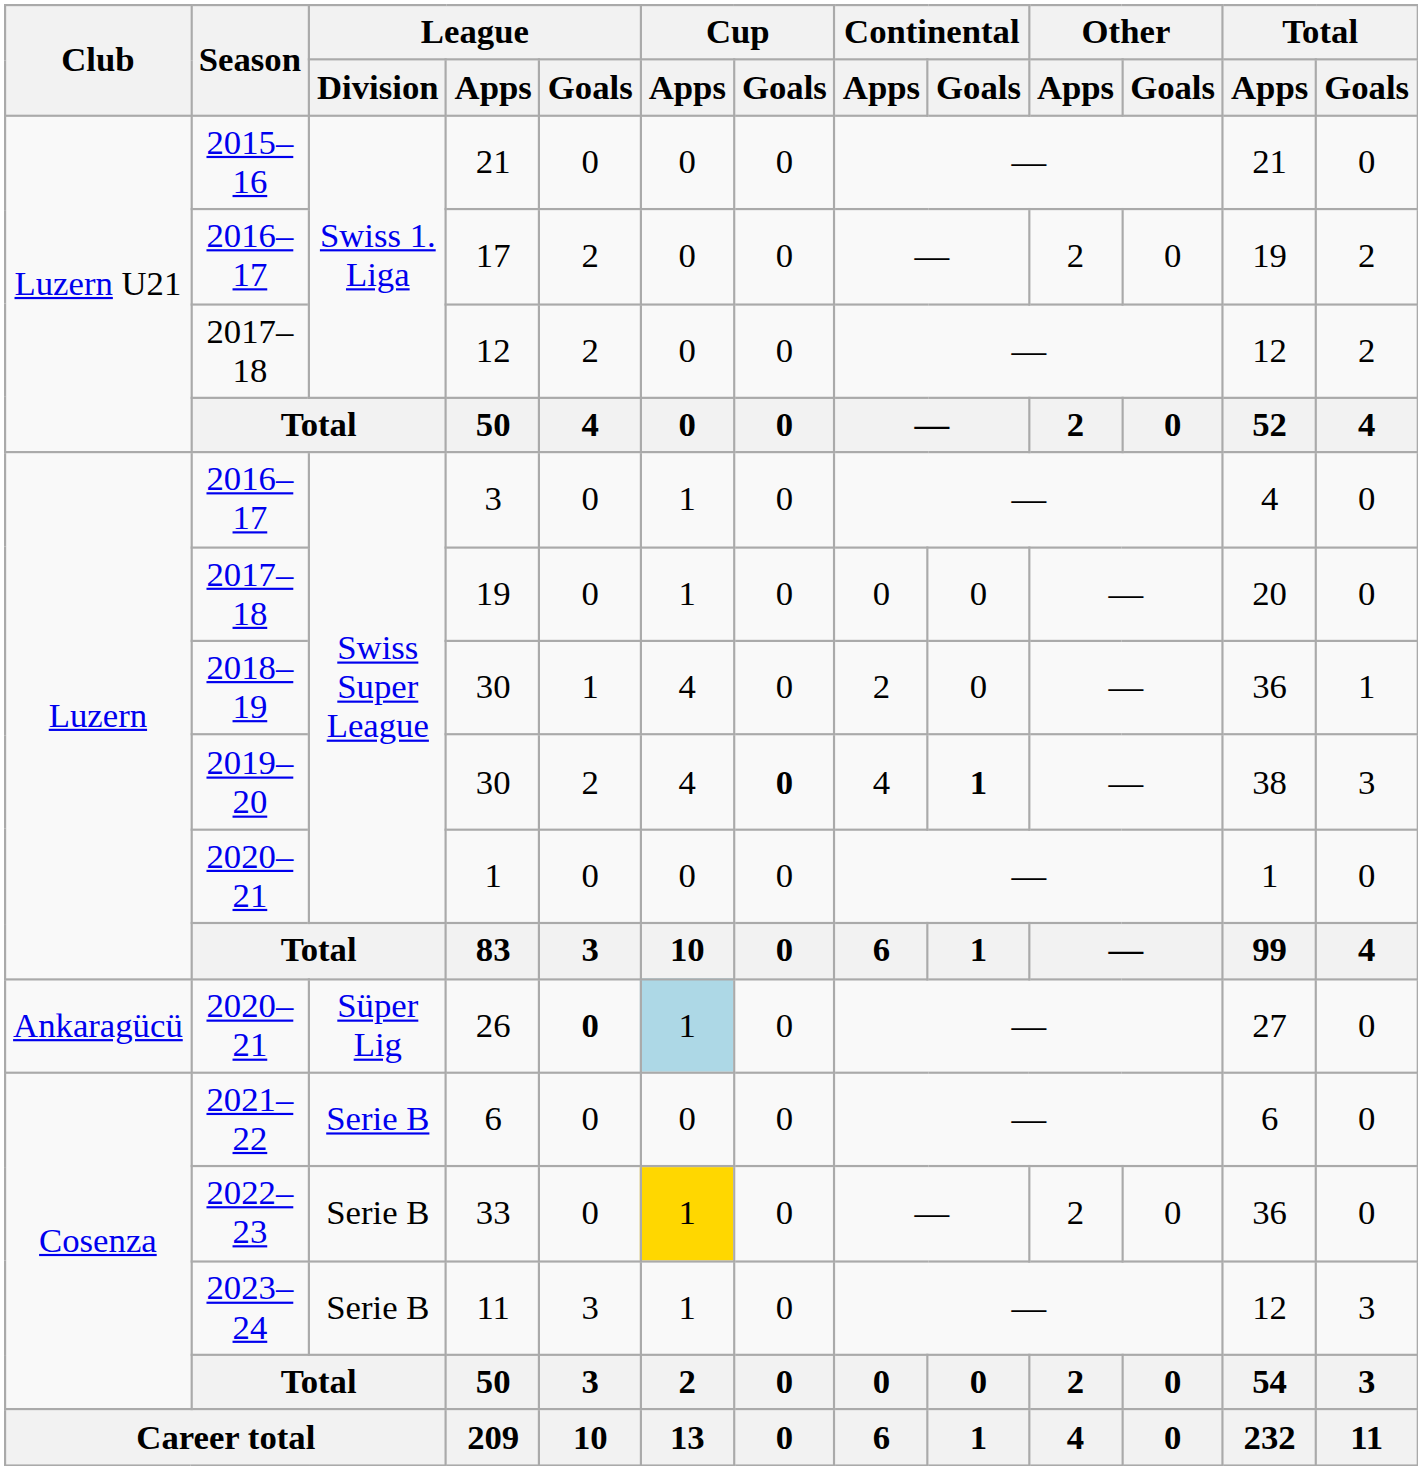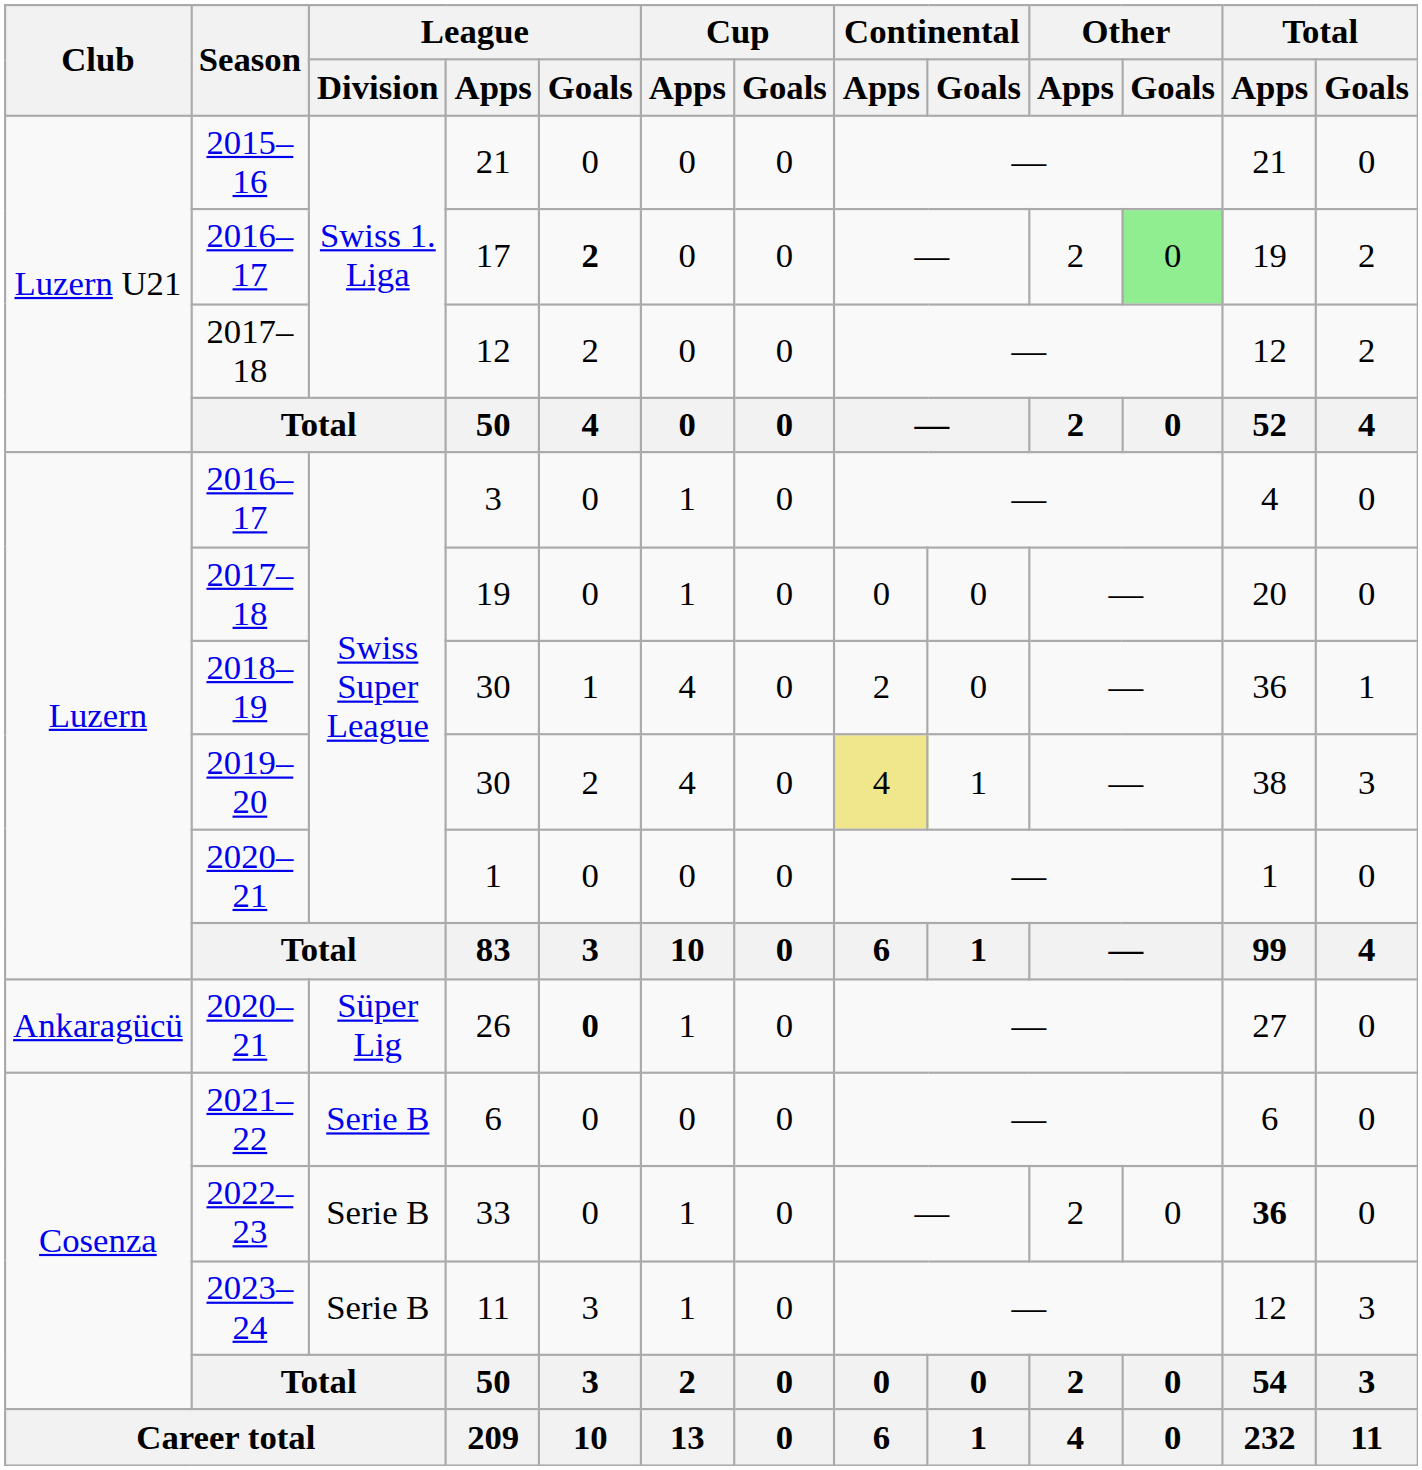(590, 255) normal -> (590, 255) bold
(1173, 255) no background -> (1173, 255) lightgreen background
(784, 781) bold -> (784, 781) normal
(881, 781) no background -> (881, 781) khaki background
(978, 781) bold -> (978, 781) normal
(687, 1024) lightblue background -> (687, 1024) no background
(687, 1213) gold background -> (687, 1213) no background
(1270, 1213) normal -> (1270, 1213) bold
